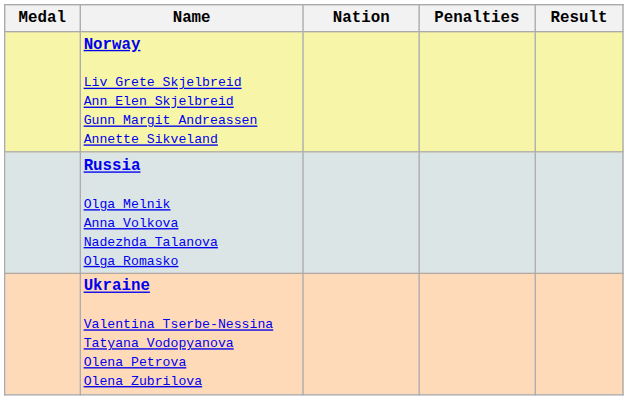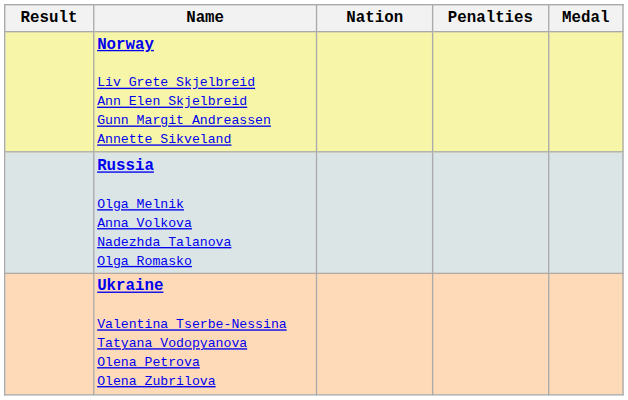columns swapped: (42, 18) <-> (579, 18)
